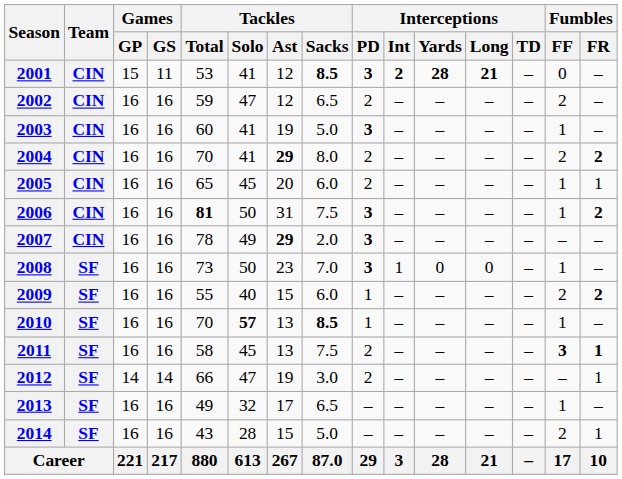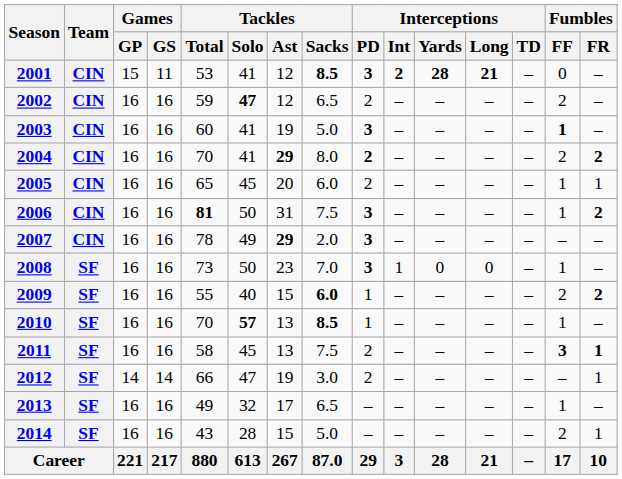(248, 101) normal -> (248, 101) bold
(562, 128) normal -> (562, 128) bold
(368, 156) normal -> (368, 156) bold
(327, 294) normal -> (327, 294) bold
